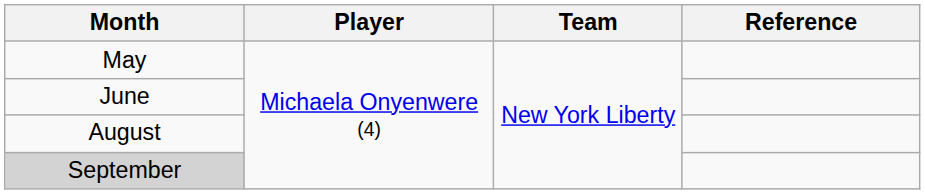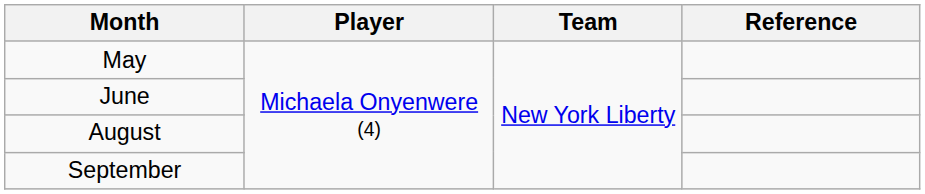(125, 170) lightgrey background -> (125, 170) no background
